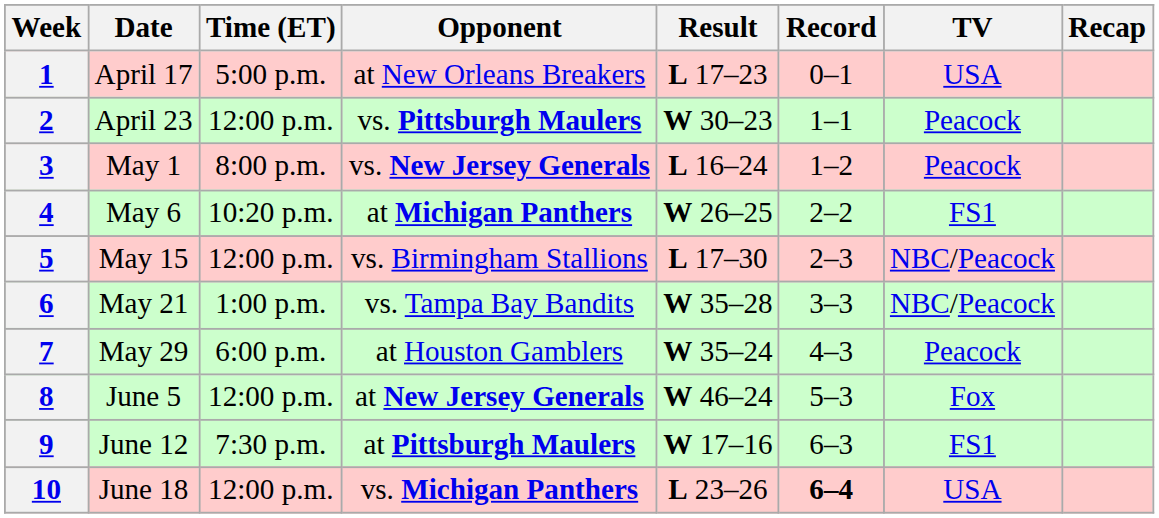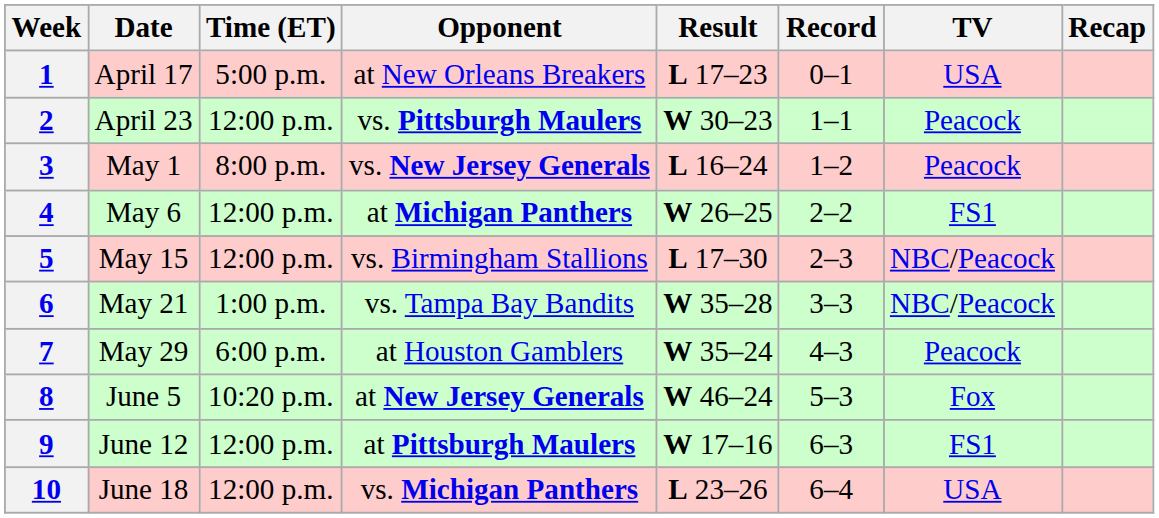(271, 212) 10:20 p.m. -> (271, 212) 12:00 p.m.
(271, 397) 12:00 p.m. -> (271, 397) 10:20 p.m.
(271, 443) 7:30 p.m. -> (271, 443) 12:00 p.m.
(831, 489) bold -> (831, 489) normal
